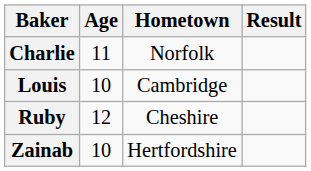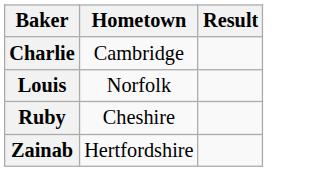- column: (101, 20)
(182, 53) Norfolk -> (139, 53) Cambridge
(182, 85) Cambridge -> (139, 85) Norfolk
